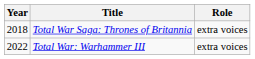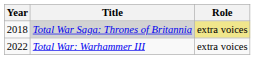(112, 29) no background -> (112, 29) lightgrey background
(222, 29) no background -> (222, 29) khaki background
